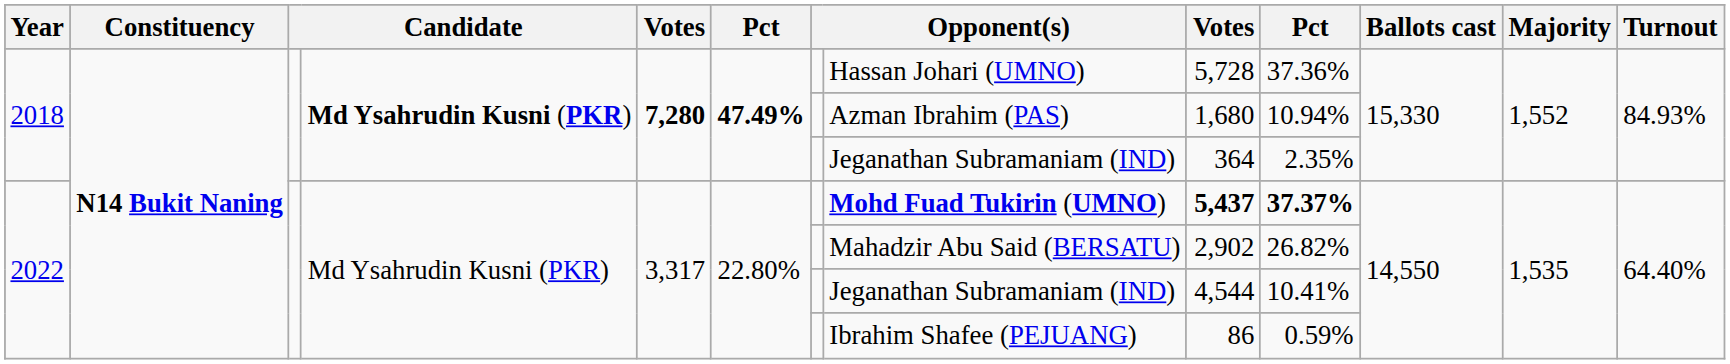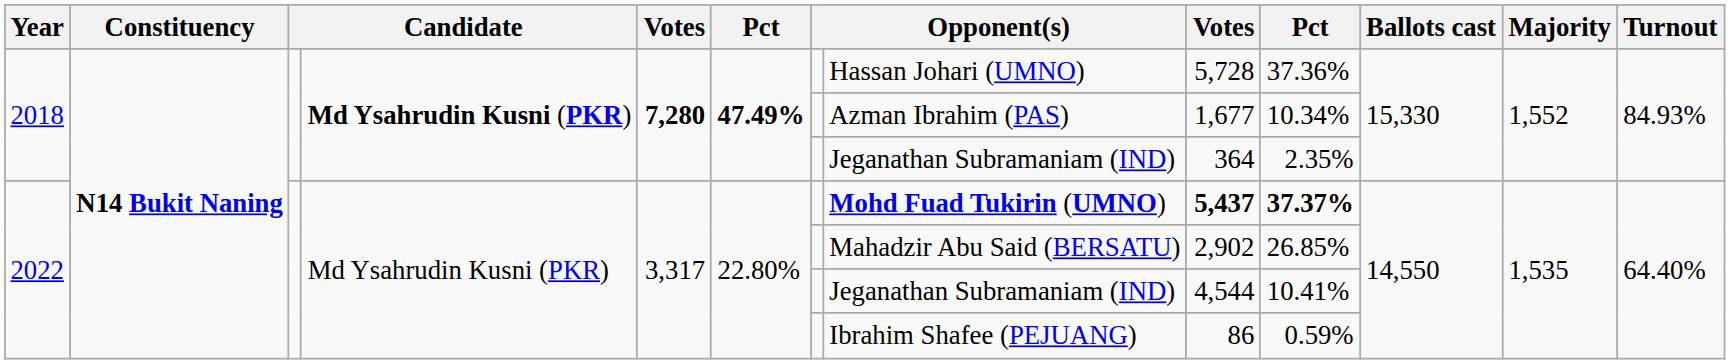(1224, 114) 1,680 -> (1224, 114) 1,677
(1308, 114) 10.94% -> (1308, 114) 10.34%
(1308, 247) 26.82% -> (1308, 247) 26.85%
